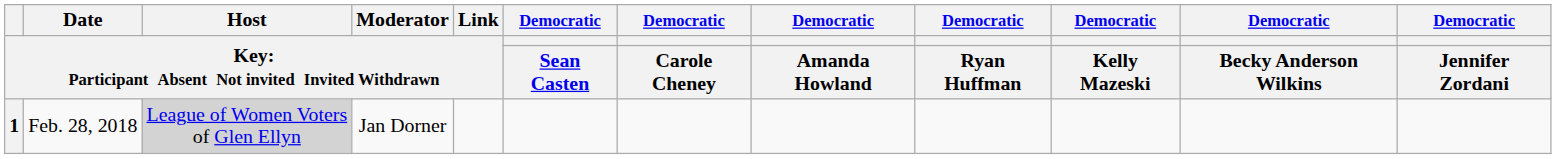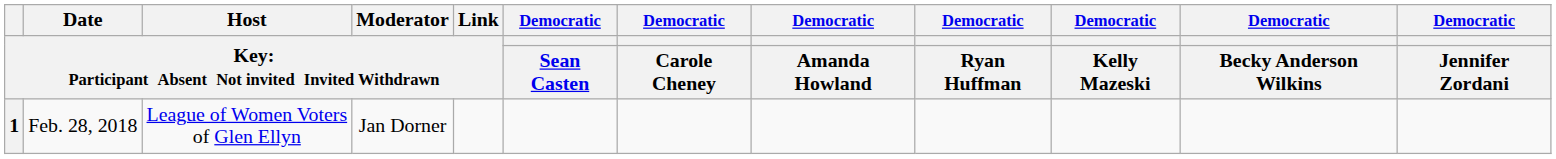(247, 125) lightgrey background -> (247, 125) no background
